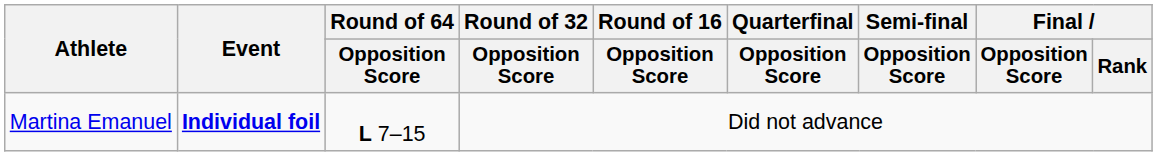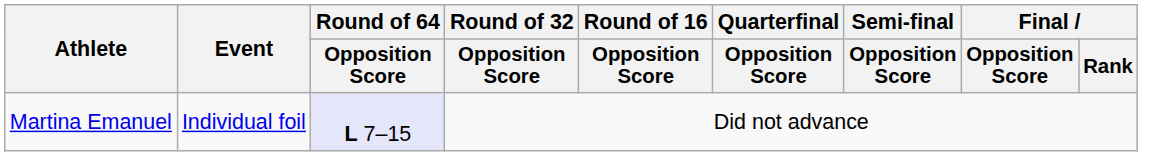(251, 122) bold -> (244, 122) normal
(392, 134) no background -> (378, 134) lavender background
